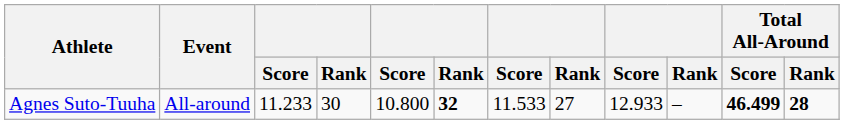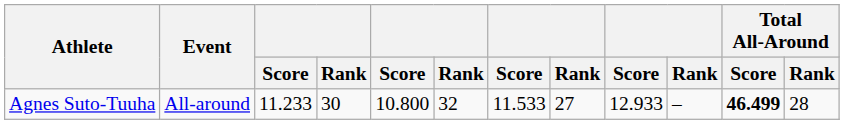(448, 103) bold -> (448, 103) normal
(799, 103) bold -> (799, 103) normal
